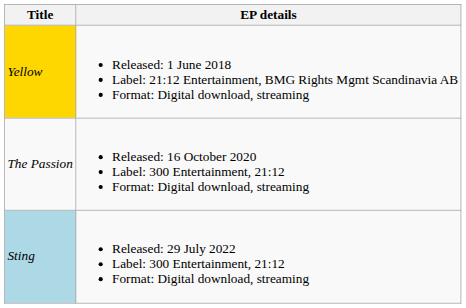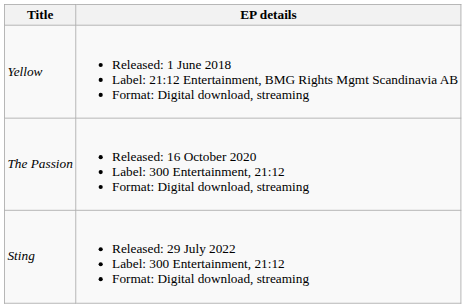(25, 71) gold background -> (25, 71) no background
(21, 256) lightblue background -> (21, 256) no background
